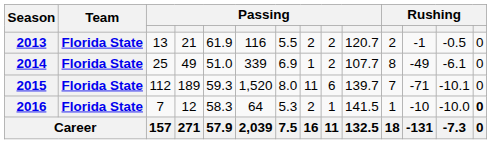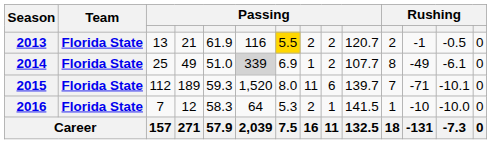(288, 42) no background -> (288, 42) gold background
(256, 63) no background -> (256, 63) lightgrey background
(480, 106) bold -> (480, 106) normal
